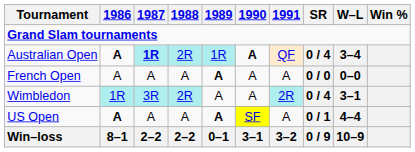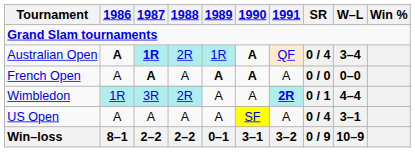(151, 75) normal -> (151, 75) bold
(252, 75) normal -> (252, 75) bold
(286, 95) normal -> (286, 95) bold
(318, 95) 0 / 4 -> (318, 95) 0 / 1
(350, 95) 3–1 -> (350, 95) 4–4
(117, 116) bold -> (117, 116) normal
(219, 116) bold -> (219, 116) normal
(318, 116) 0 / 1 -> (318, 116) 0 / 4
(350, 116) 4–4 -> (350, 116) 3–1
